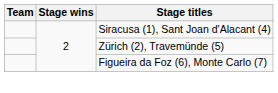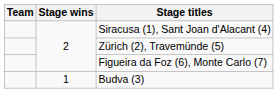+ row: (121, 79)
